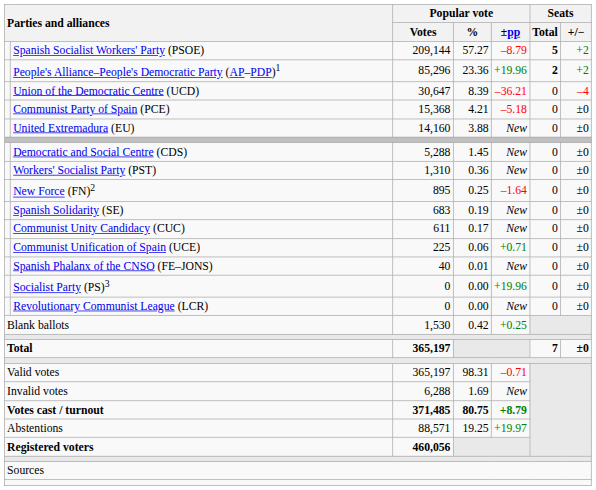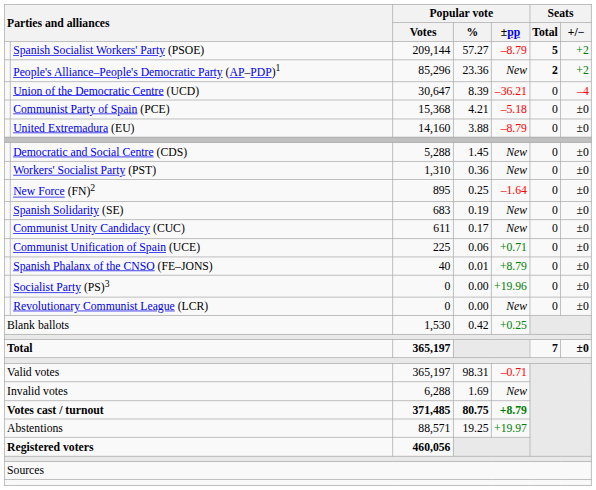(510, 70) +19.96 -> (517, 70) New
(517, 128) New -> (514, 128) –8.79
(517, 266) New -> (513, 266) +8.79
